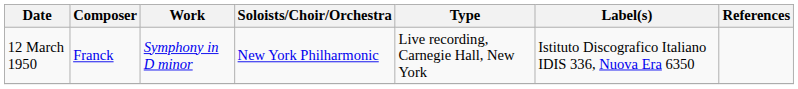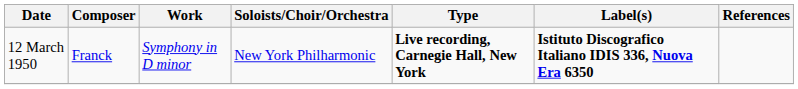(457, 55) normal -> (456, 55) bold
(622, 55) normal -> (615, 55) bold
